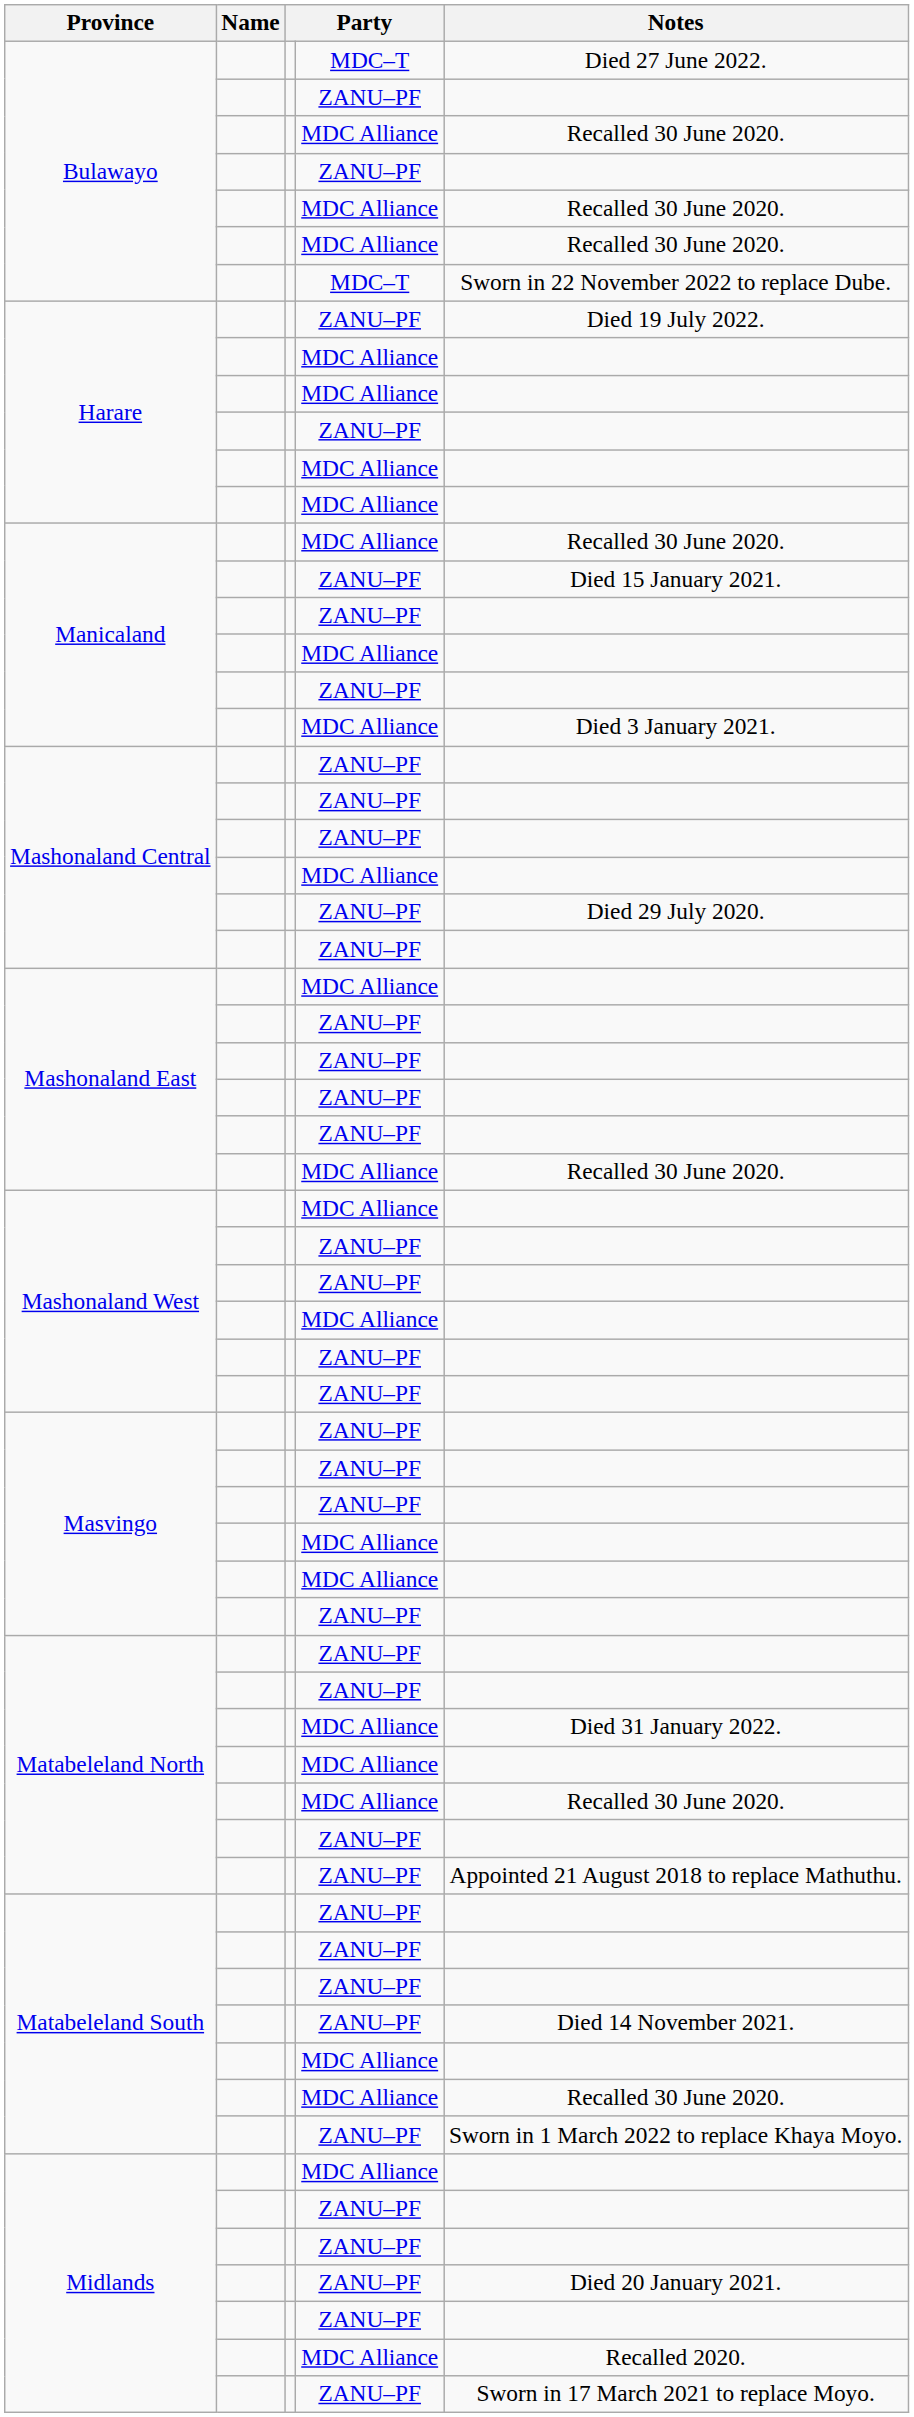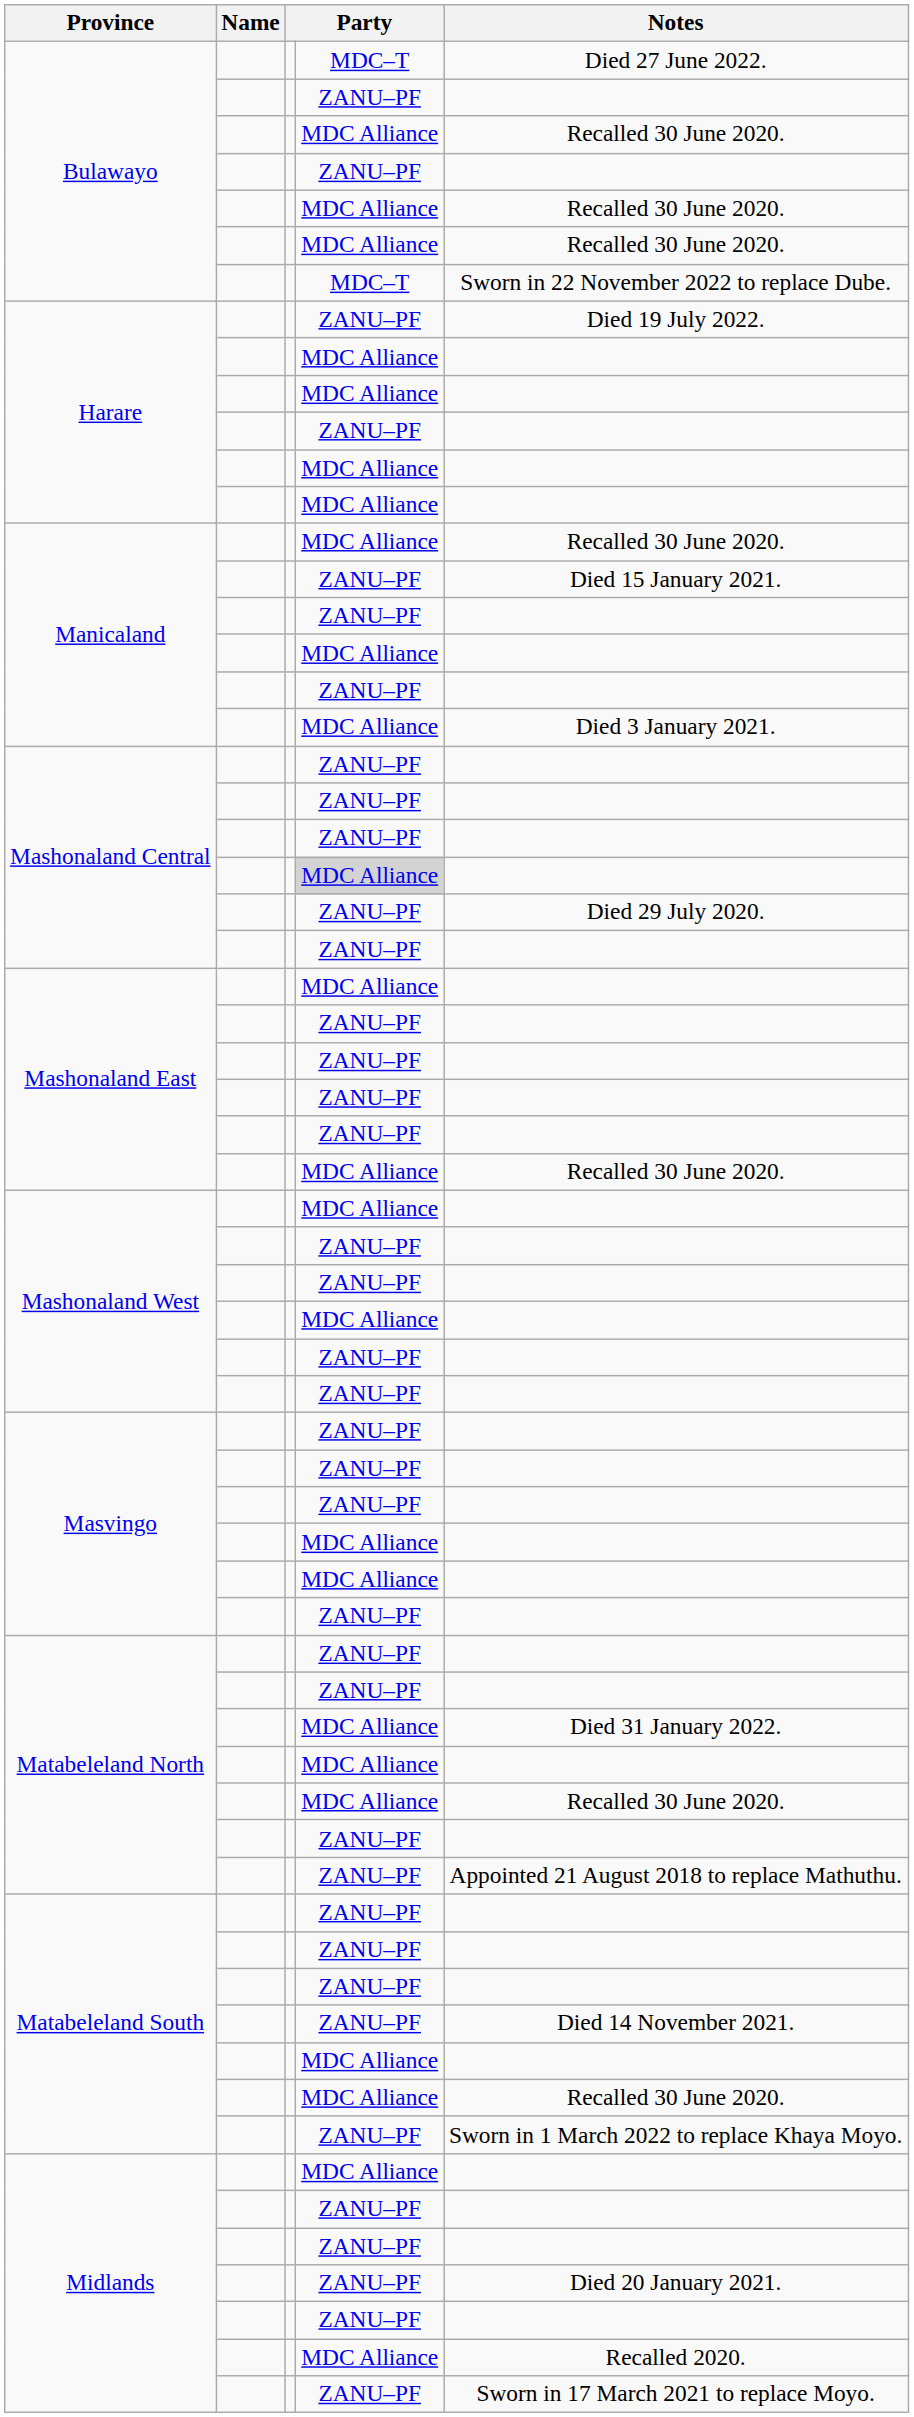(370, 875) no background -> (370, 875) lightgrey background
